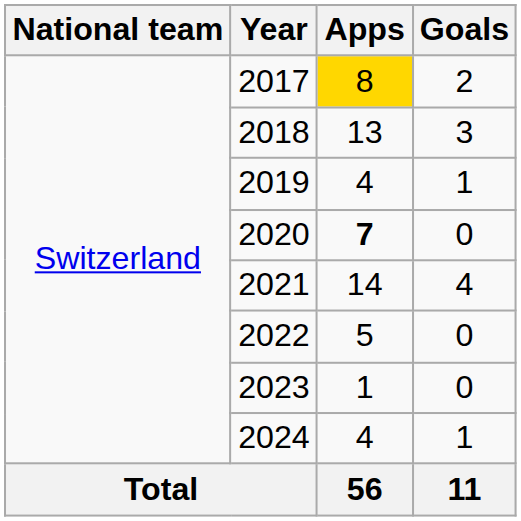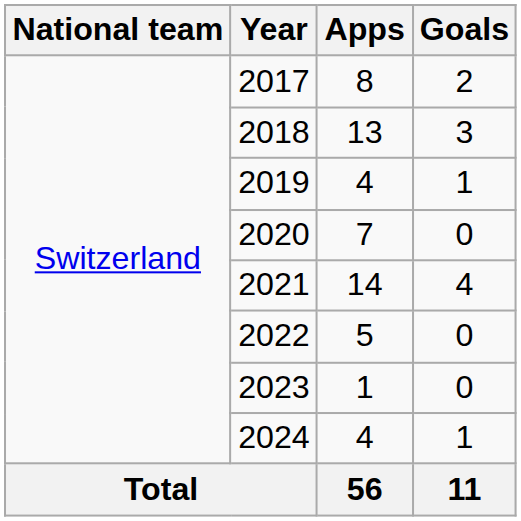(365, 81) gold background -> (365, 81) no background
(365, 234) bold -> (365, 234) normal
